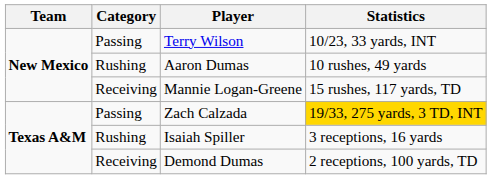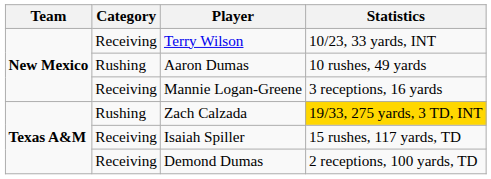(119, 40) Passing -> (126, 40) Receiving
(385, 89) 15 rushes, 117 yards, TD -> (376, 89) 3 receptions, 16 yards
(119, 113) Passing -> (121, 113) Rushing
(121, 137) Rushing -> (126, 137) Receiving
(376, 137) 3 receptions, 16 yards -> (385, 137) 15 rushes, 117 yards, TD
